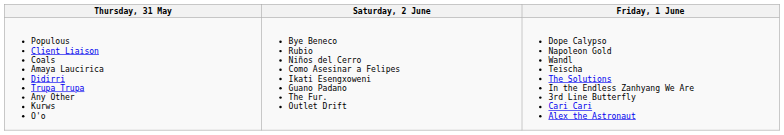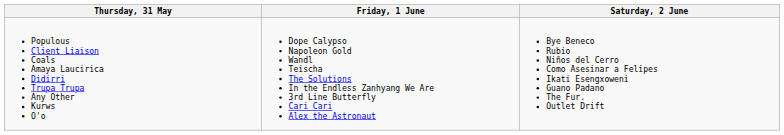columns swapped: (651, 11) <-> (392, 11)
